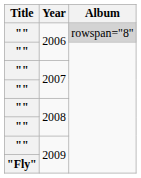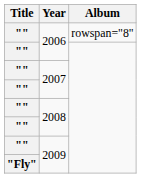(102, 32) lightgrey background -> (102, 32) no background
